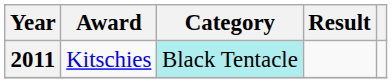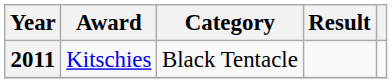(230, 58) paleturquoise background -> (230, 58) no background
